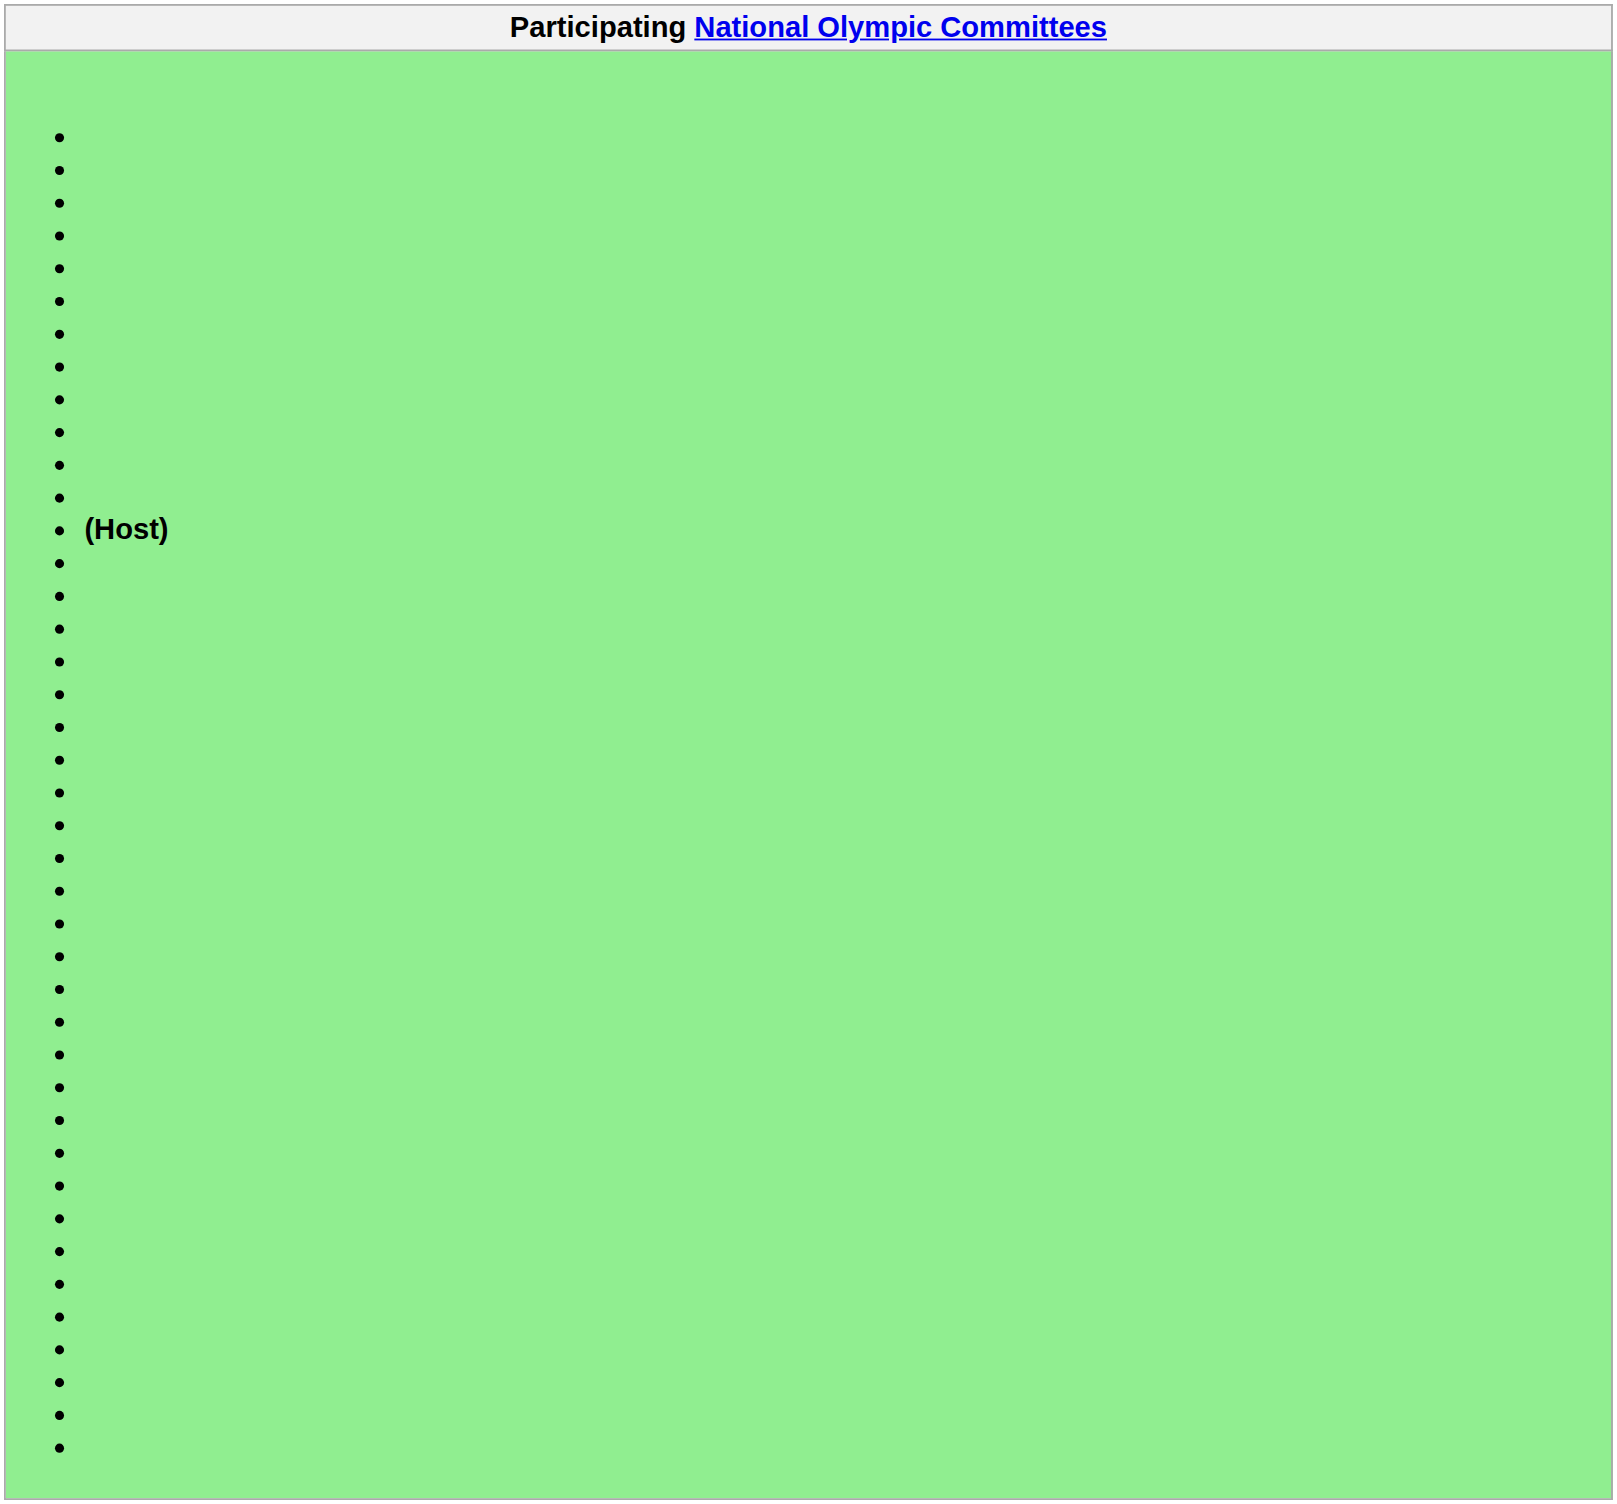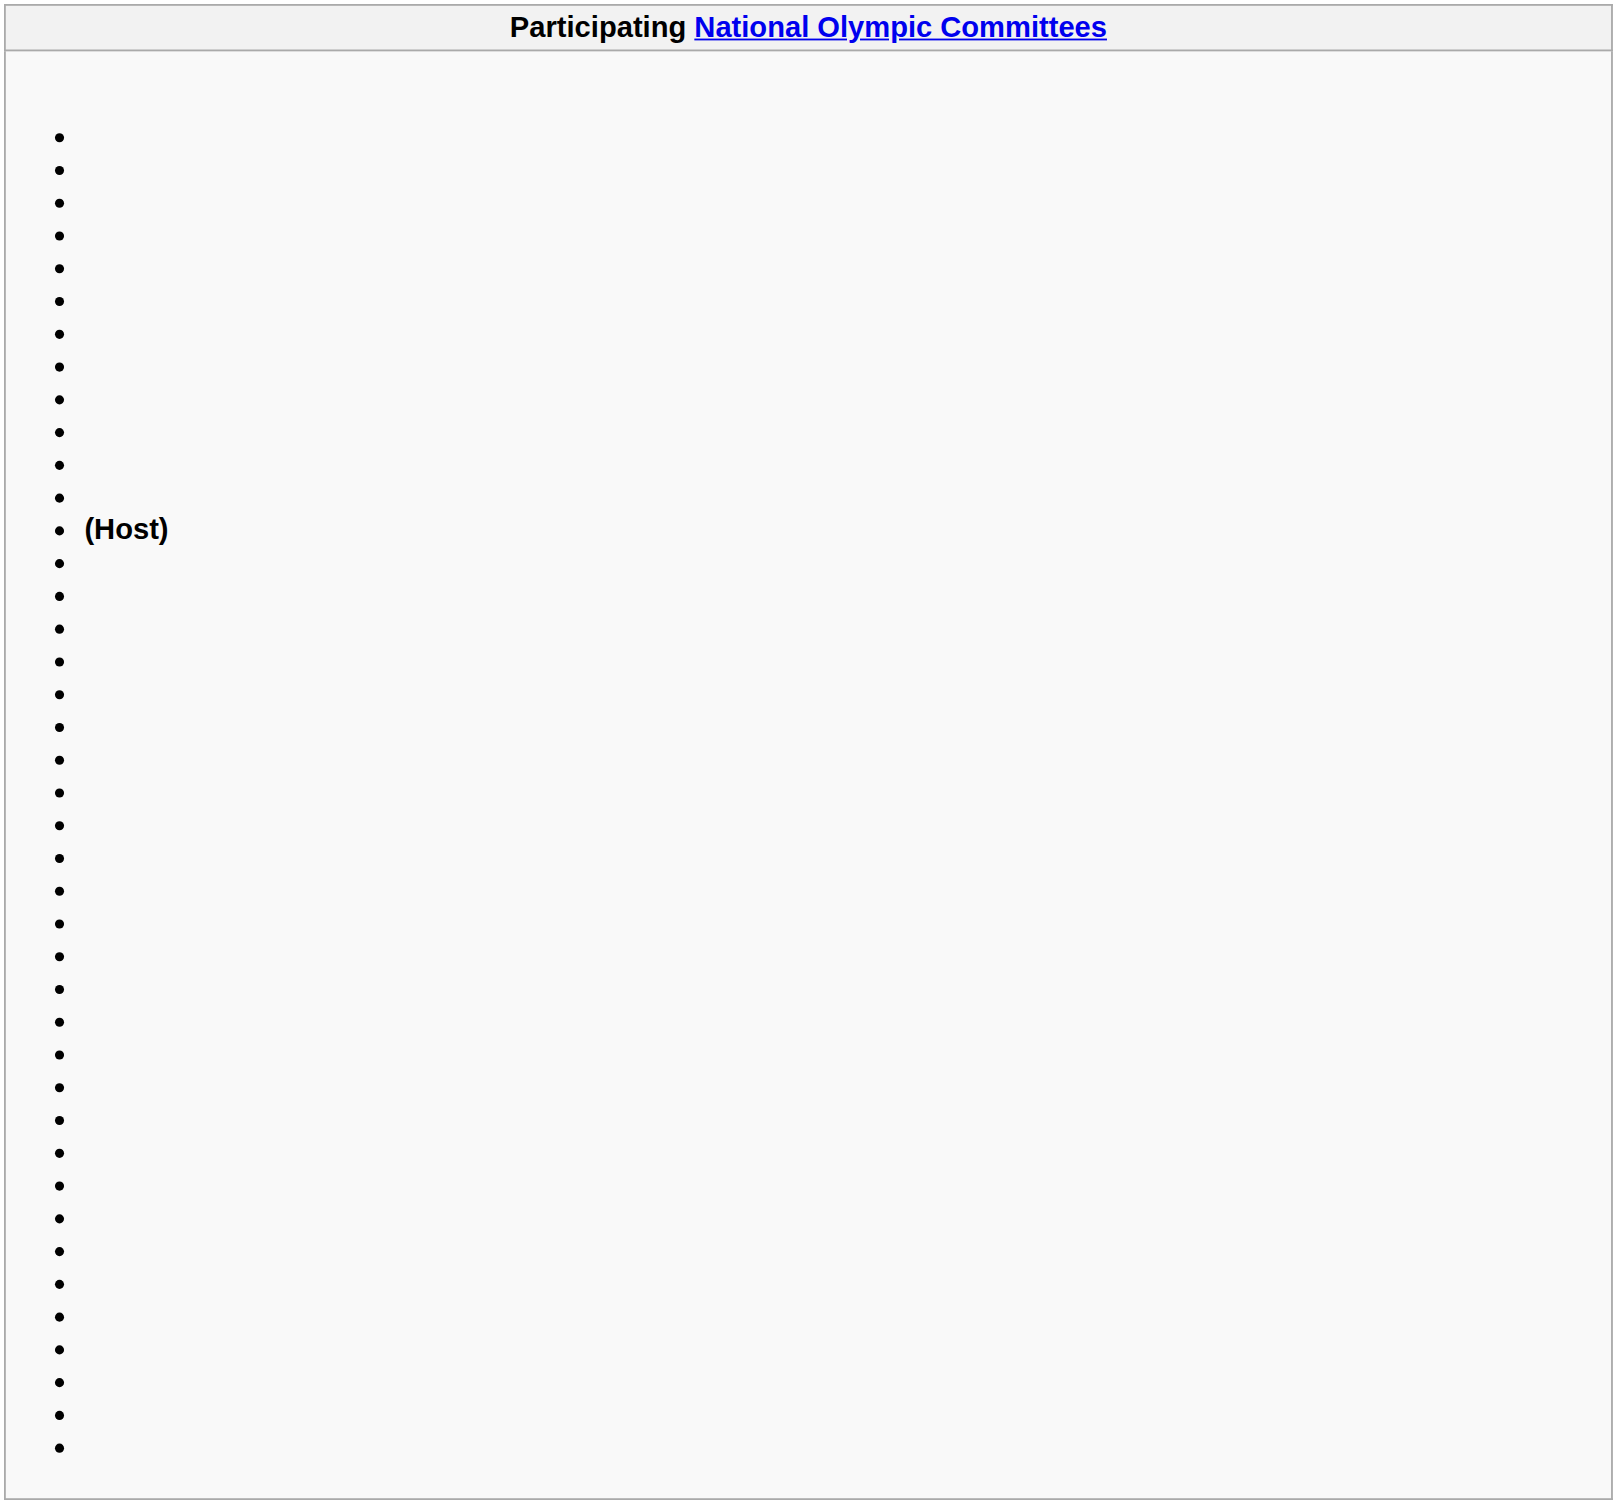(808, 791) lightgreen background -> (808, 791) no background
